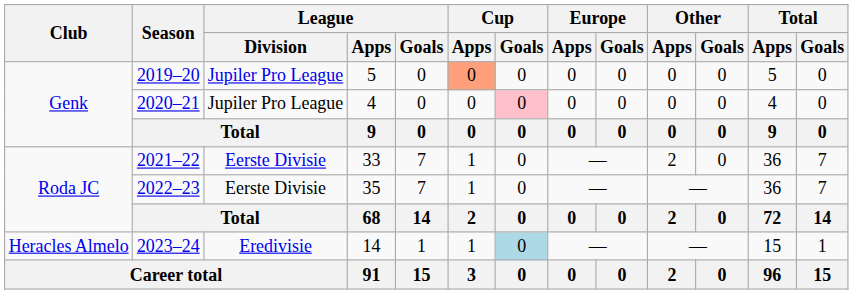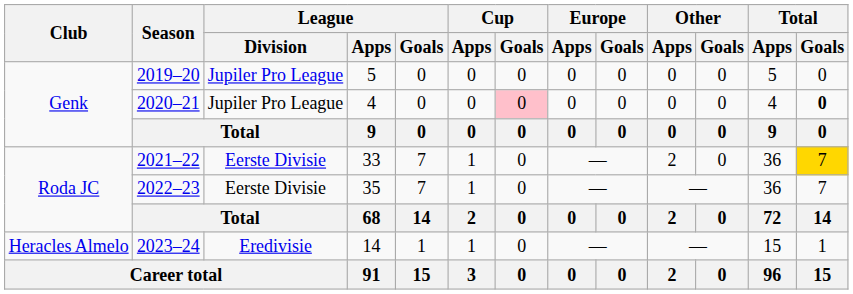(472, 75) lightsalmon background -> (472, 75) no background
(822, 103) normal -> (822, 103) bold
(822, 160) no background -> (822, 160) gold background
(522, 246) lightblue background -> (522, 246) no background
